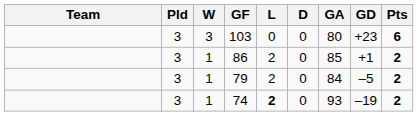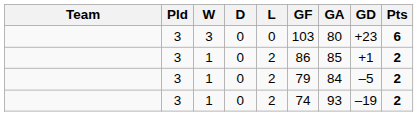columns swapped: (303, 15) <-> (240, 15)
(272, 100) bold -> (272, 100) normal
